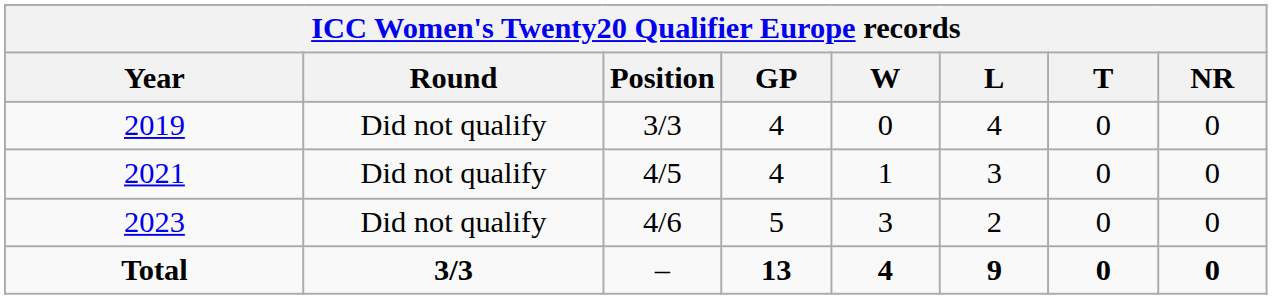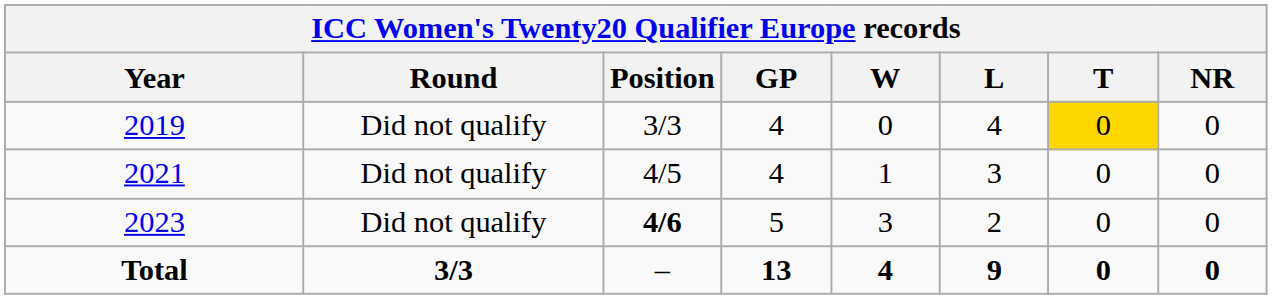(1103, 125) no background -> (1103, 125) gold background
(662, 221) normal -> (662, 221) bold
